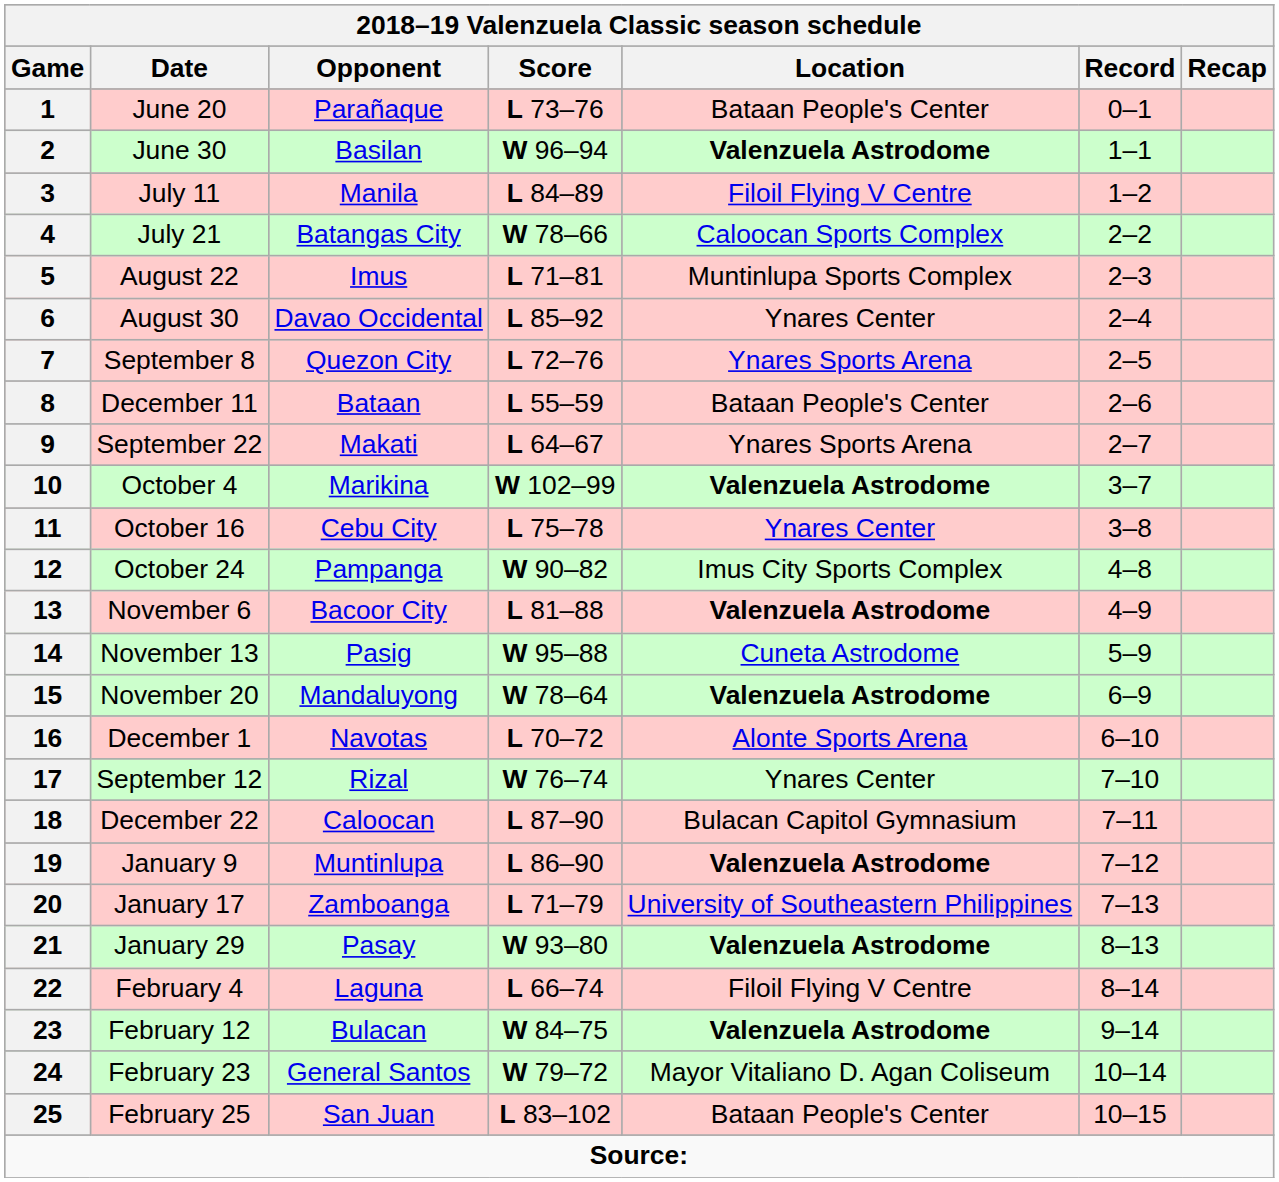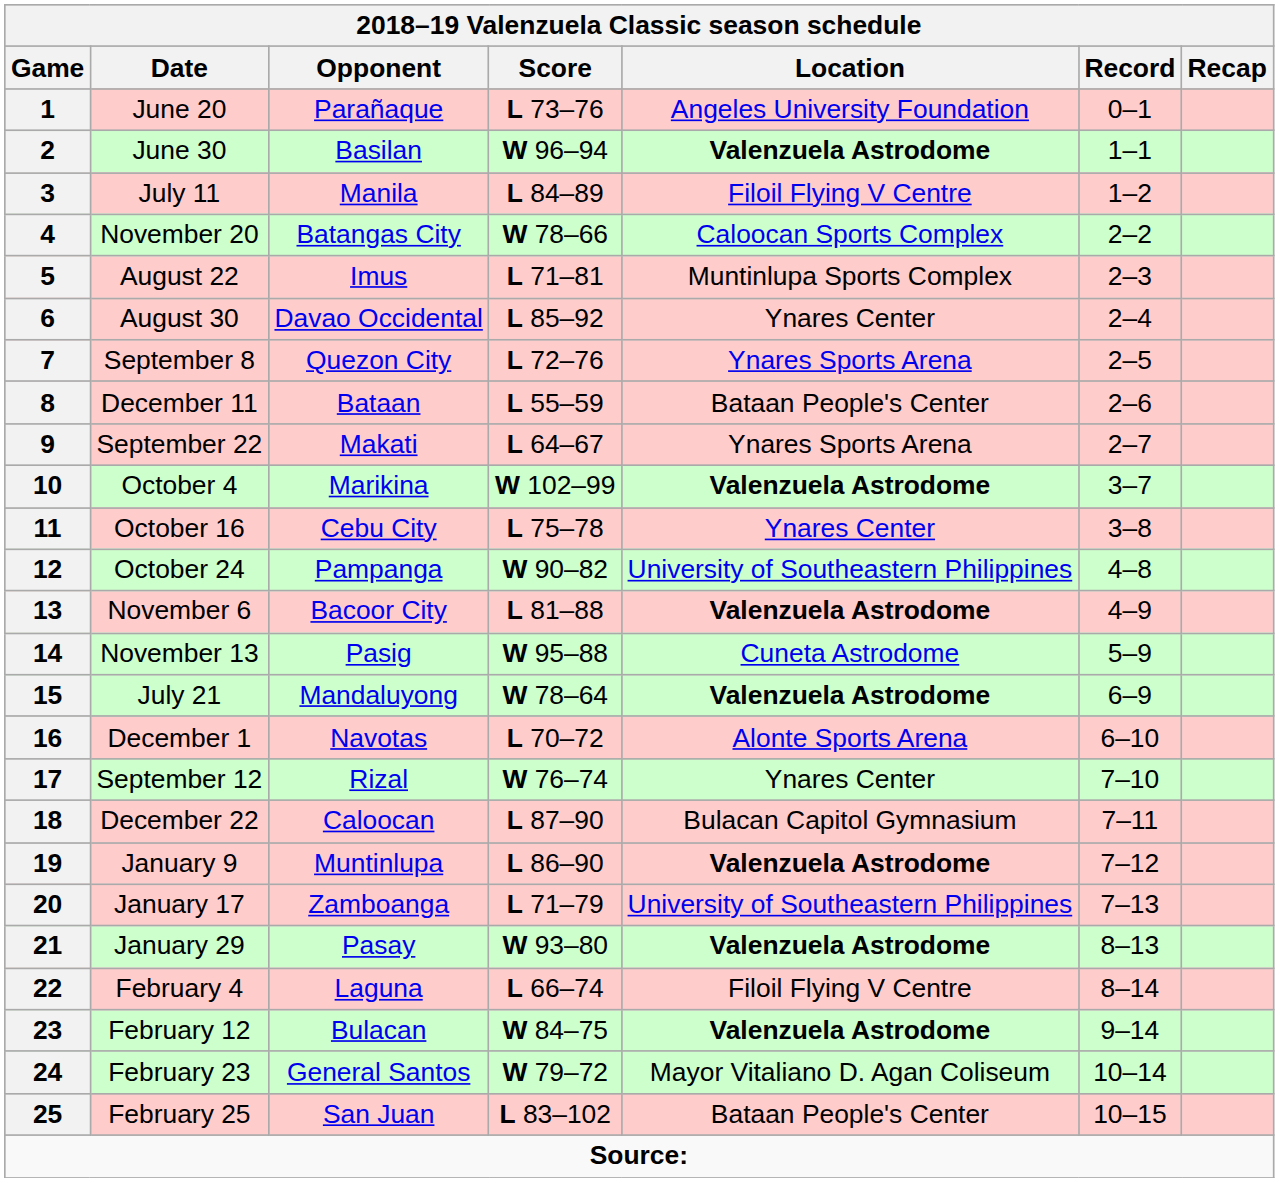(850, 109) Bataan People's Center -> (850, 109) Angeles University Foundation
(179, 234) July 21 -> (179, 234) November 20
(850, 569) Imus City Sports Complex -> (850, 569) University of Southeastern Philippines
(179, 695) November 20 -> (179, 695) July 21
